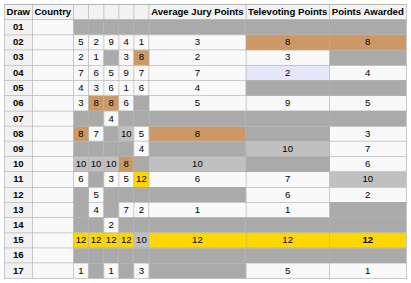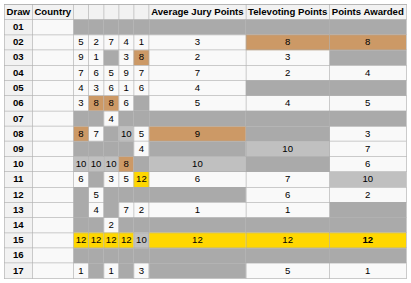(111, 42) 9 -> (111, 42) 7
(81, 57) 2 -> (81, 57) 9
(288, 73) lavender background -> (288, 73) no background
(288, 103) 9 -> (288, 103) 4
(197, 133) 8 -> (197, 133) 9
